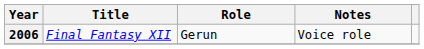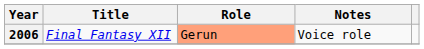(199, 34) no background -> (199, 34) lightsalmon background
